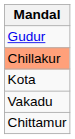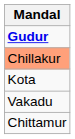(26, 36) normal -> (28, 36) bold
